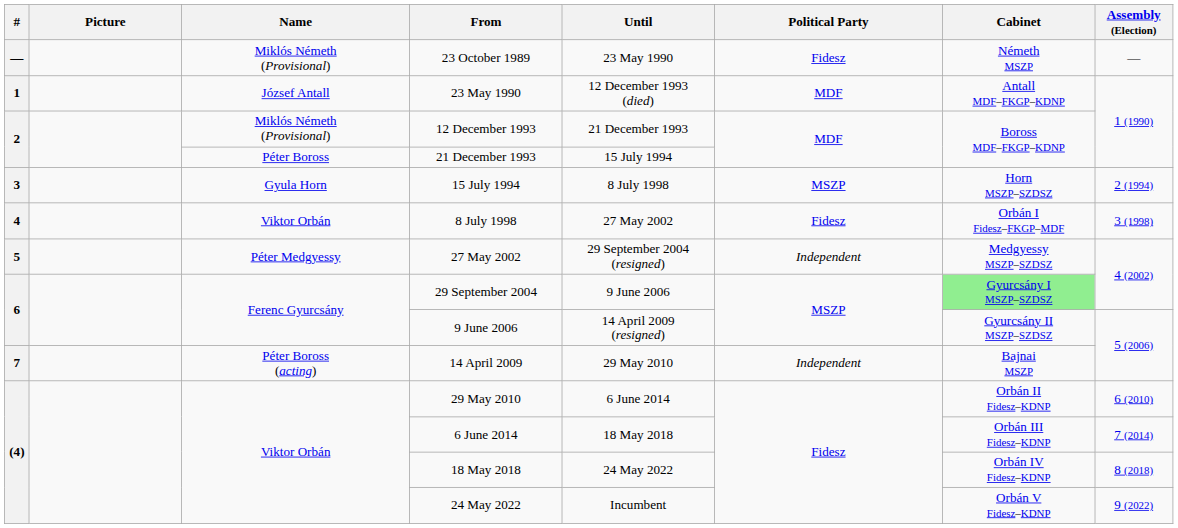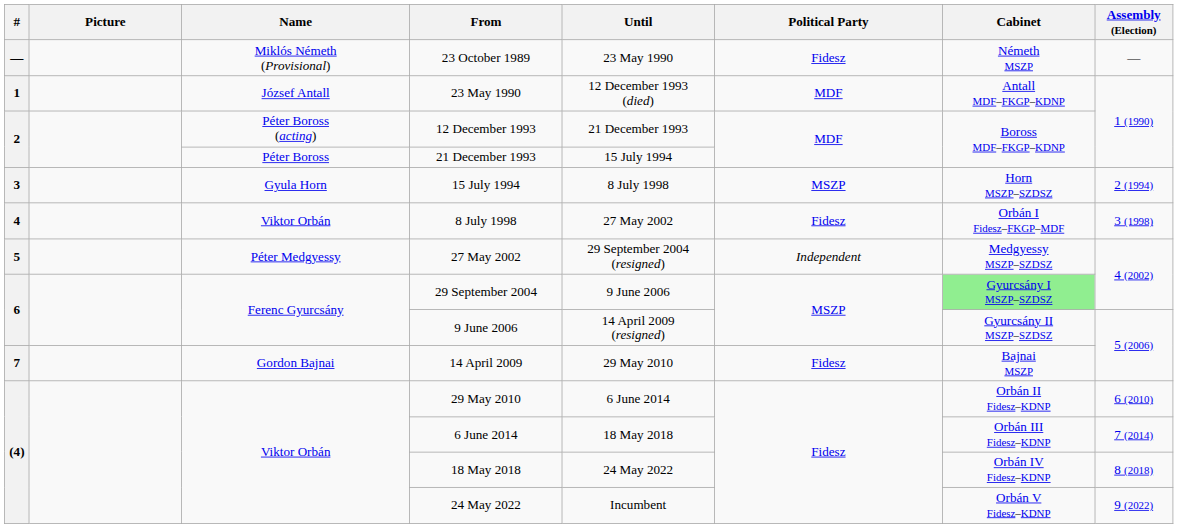(296, 128) Miklós Németh (Provisional) -> (296, 128) Péter Boross (acting)
(296, 363) Péter Boross (acting) -> (296, 363) Gordon Bajnai
(828, 363) Independent -> (828, 363) Fidesz
